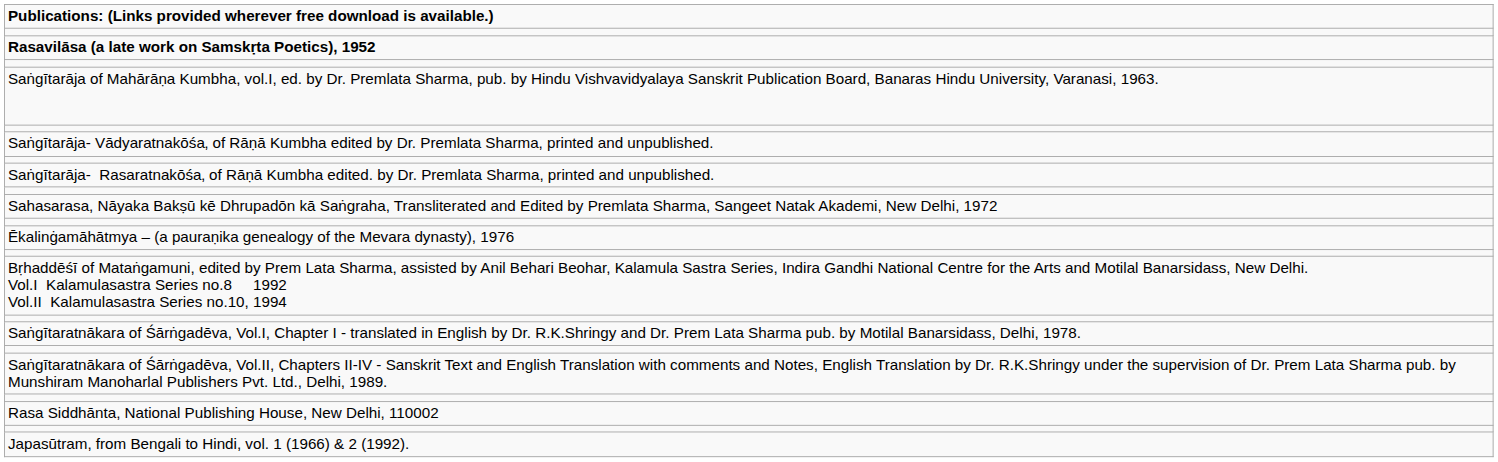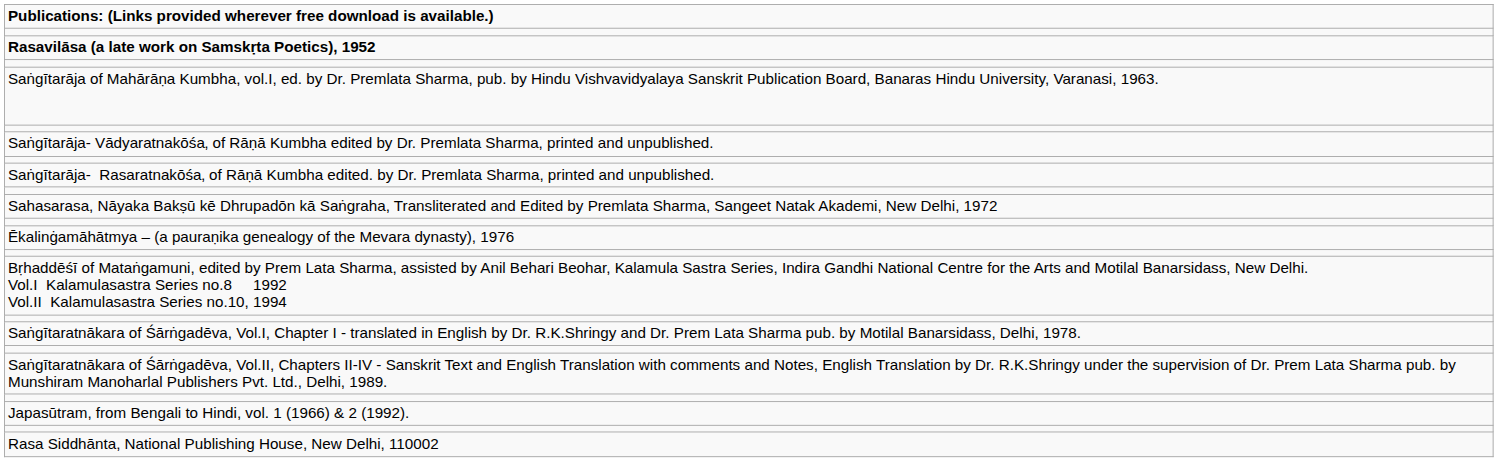(223, 413) Rasa Siddhānta, National Publishing House, New Delhi, 110002 -> (209, 413) Japasūtram, from Bengali to Hindi, vol. 1 (1966) & 2 (1992).
(209, 444) Japasūtram, from Bengali to Hindi, vol. 1 (1966) & 2 (1992). -> (223, 444) Rasa Siddhānta, National Publishing House, New Delhi, 110002
